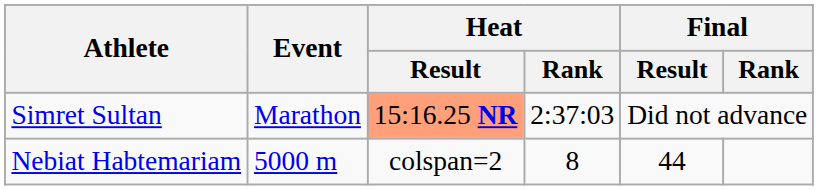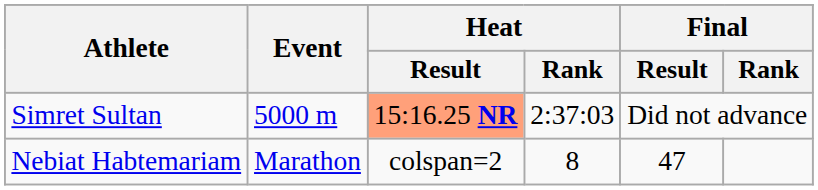(307, 115) Marathon -> (296, 115) 5000 m
(296, 161) 5000 m -> (307, 161) Marathon
(672, 161) 44 -> (672, 161) 47
